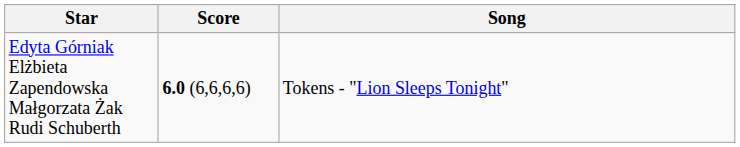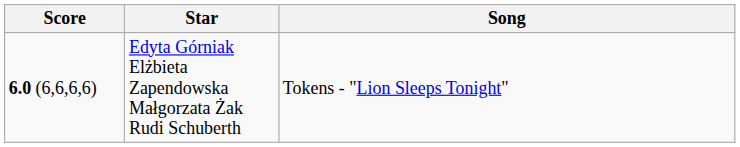columns swapped: (81, 18) <-> (219, 18)
